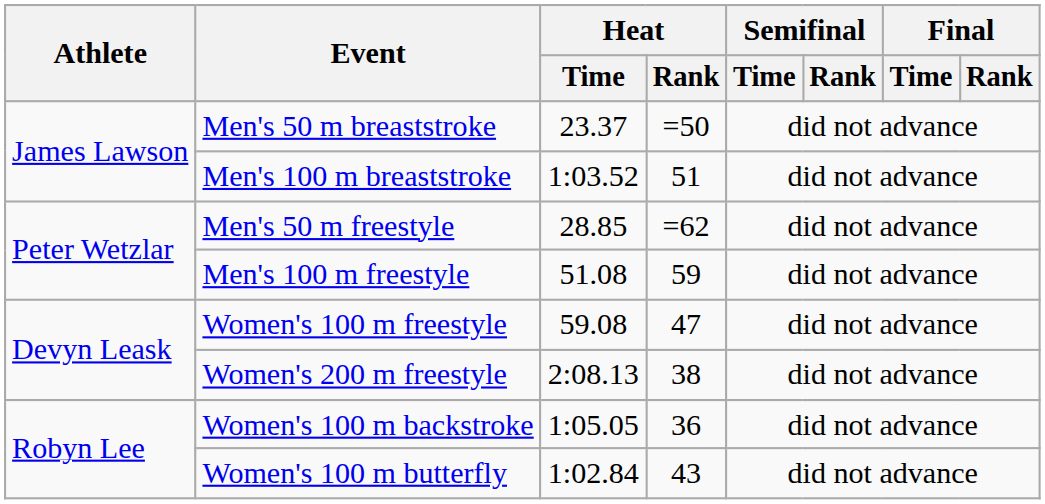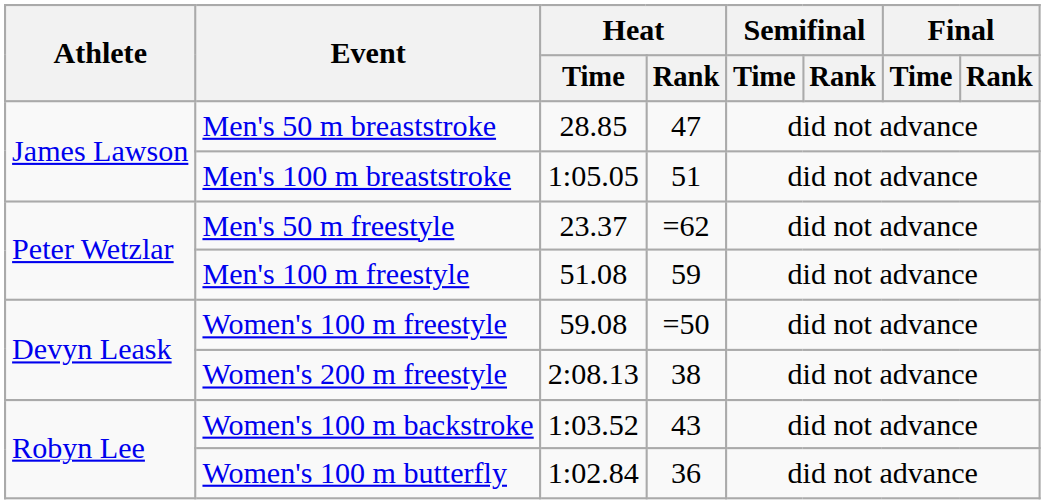(593, 126) 23.37 -> (593, 126) 28.85
(686, 126) =50 -> (686, 126) 47
(593, 175) 1:03.52 -> (593, 175) 1:05.05
(593, 225) 28.85 -> (593, 225) 23.37
(686, 324) 47 -> (686, 324) =50
(593, 424) 1:05.05 -> (593, 424) 1:03.52
(686, 424) 36 -> (686, 424) 43
(686, 473) 43 -> (686, 473) 36
